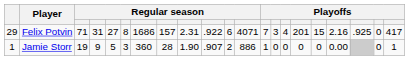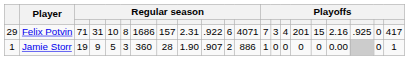(113, 32) 27 -> (113, 32) 10
